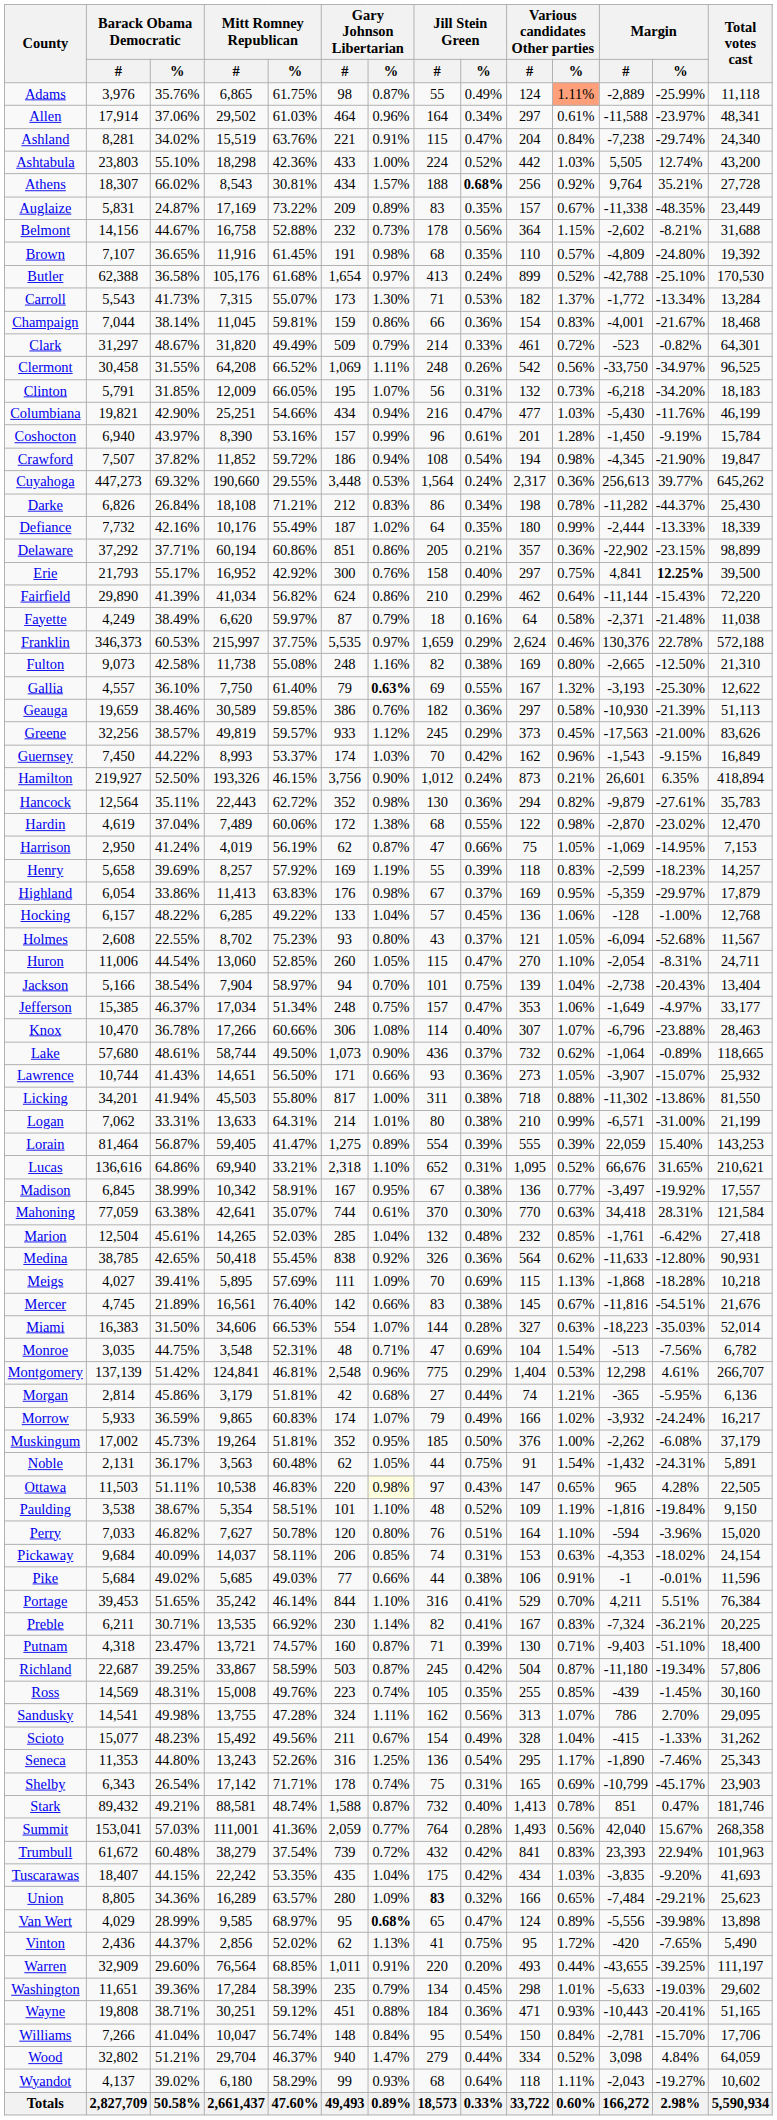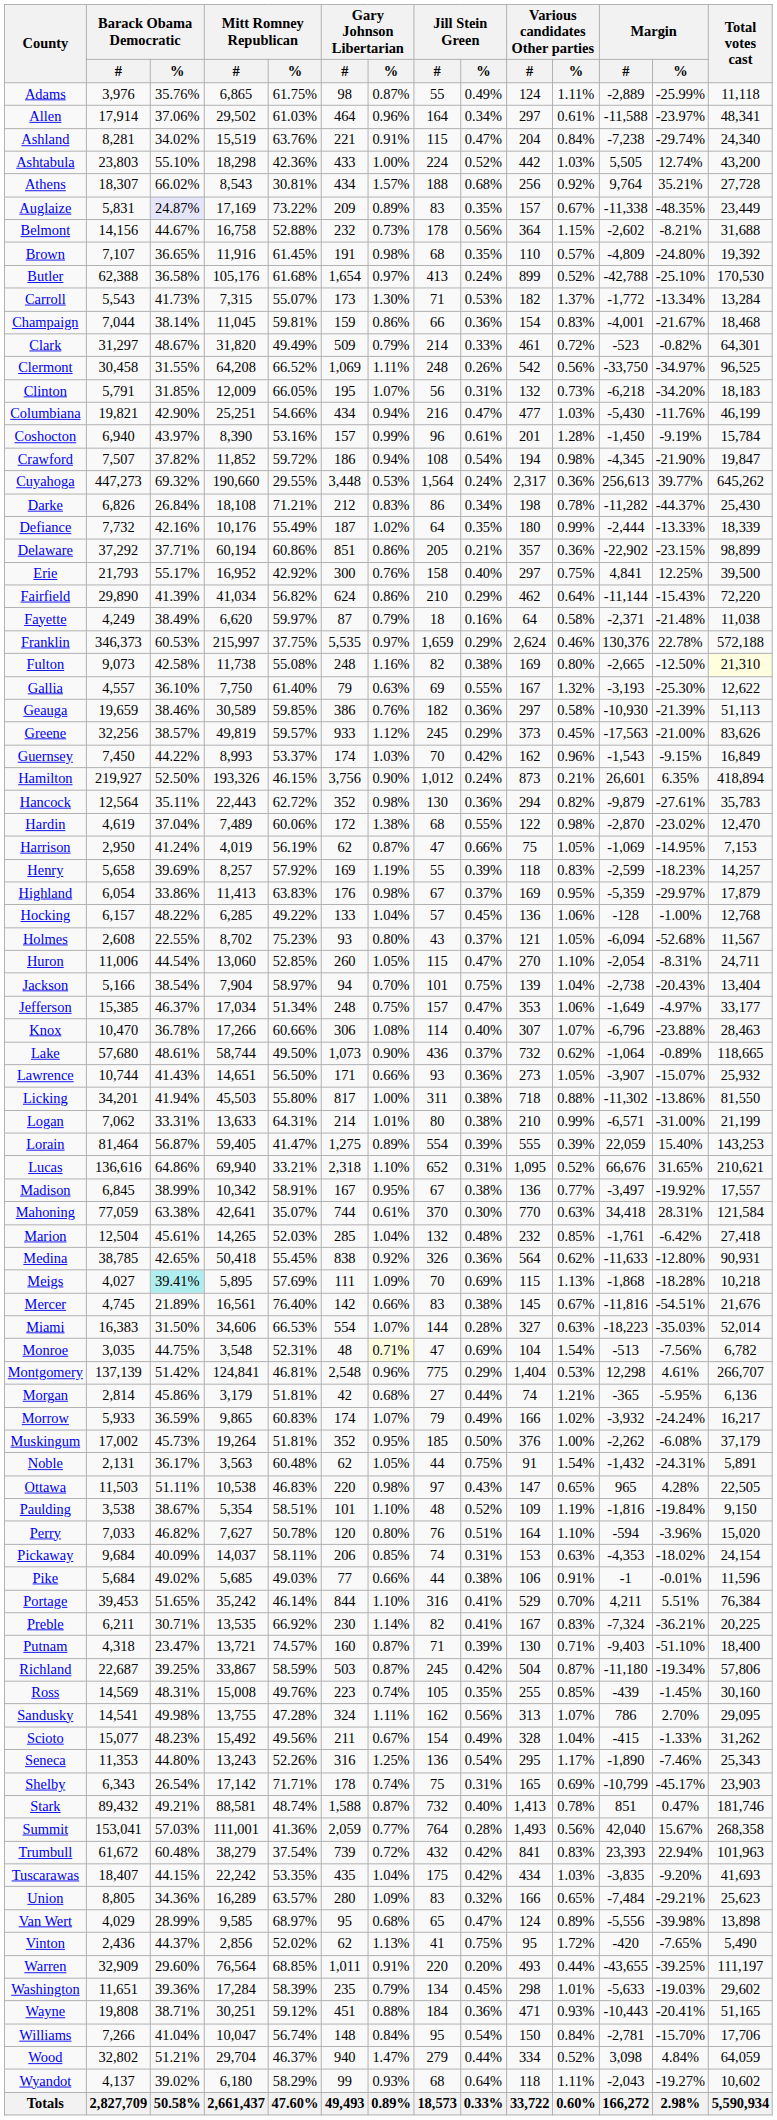(576, 93) lightsalmon background -> (576, 93) no background
(483, 185) bold -> (483, 185) normal
(177, 208) no background -> (177, 208) lavender background
(680, 573) bold -> (680, 573) normal
(740, 664) no background -> (740, 664) lightyellow background
(391, 687) bold -> (391, 687) normal
(177, 1281) no background -> (177, 1281) paleturquoise background
(391, 1350) no background -> (391, 1350) lightyellow background
(391, 1487) lightyellow background -> (391, 1487) no background
(437, 1898) bold -> (437, 1898) normal
(391, 1920) bold -> (391, 1920) normal
